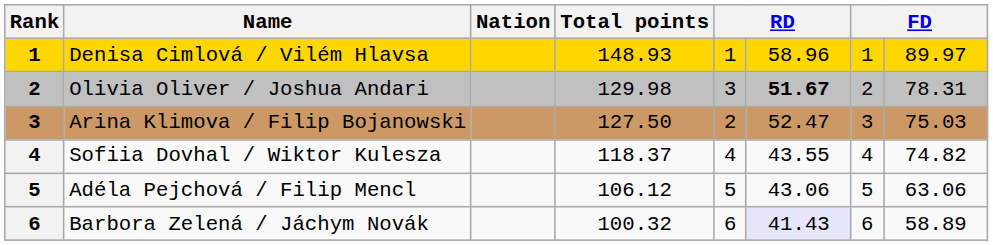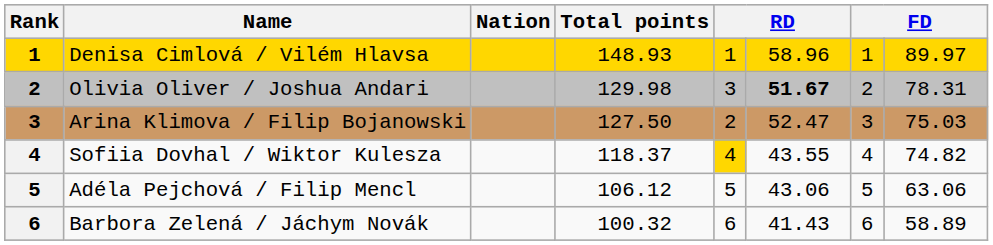(730, 156) no background -> (730, 156) gold background
(799, 224) lavender background -> (799, 224) no background
